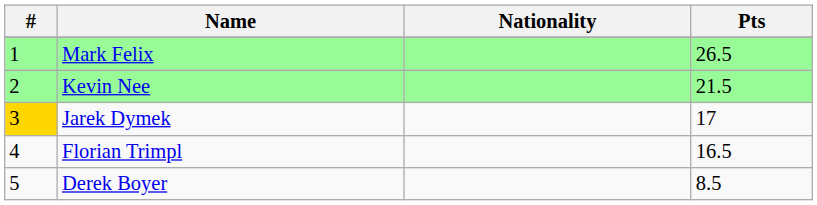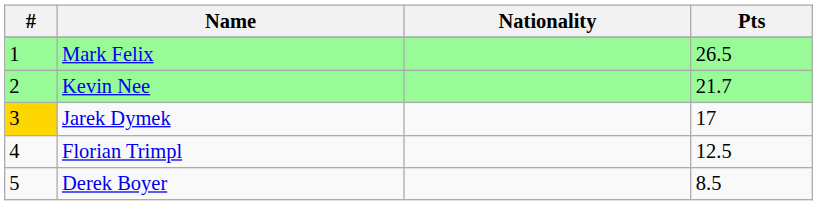(714, 86) 21.5 -> (714, 86) 21.7
(714, 151) 16.5 -> (714, 151) 12.5
